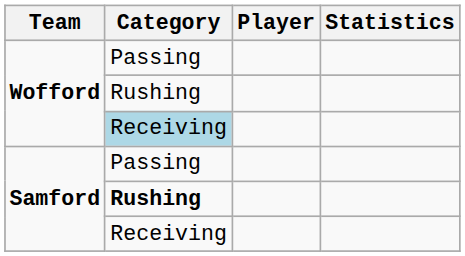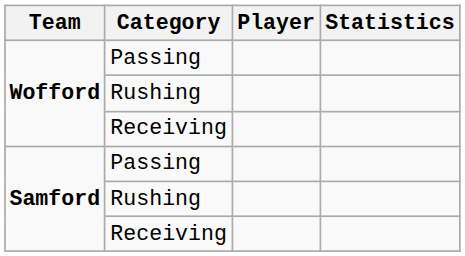(169, 129) lightblue background -> (169, 129) no background
(156, 199) bold -> (156, 199) normal
